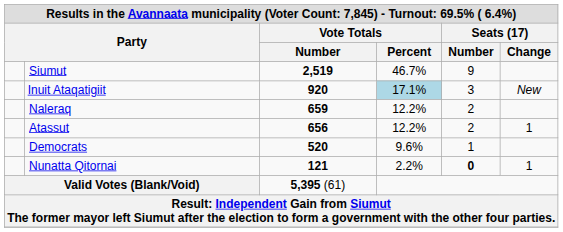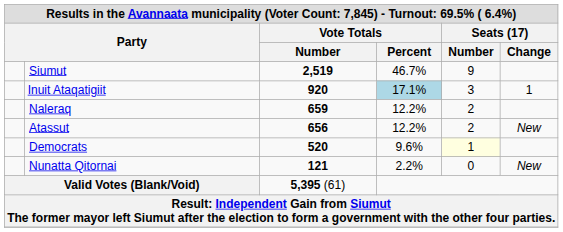(529, 90) New -> (529, 90) 1
(529, 128) 1 -> (529, 128) New
(471, 147) no background -> (471, 147) lightyellow background
(471, 166) bold -> (471, 166) normal
(529, 166) 1 -> (529, 166) New
